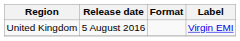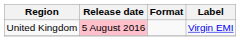(113, 28) no background -> (113, 28) pink background
